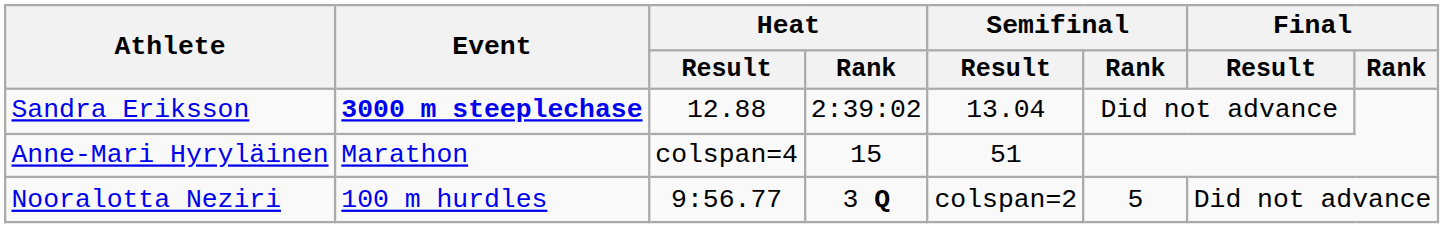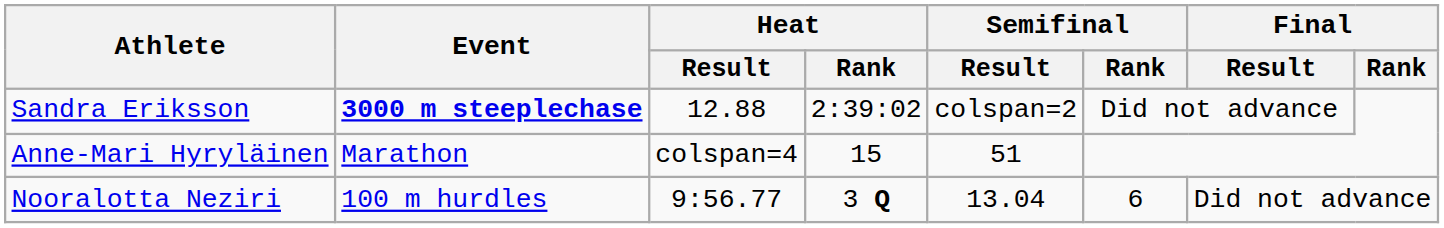(1006, 111) 13.04 -> (1006, 111) colspan=2
(1006, 200) colspan=2 -> (1006, 200) 13.04
(1135, 200) 5 -> (1135, 200) 6
